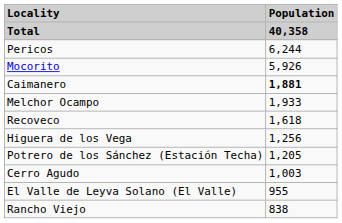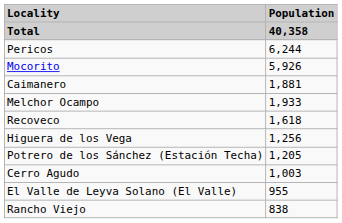(285, 85) bold -> (285, 85) normal
